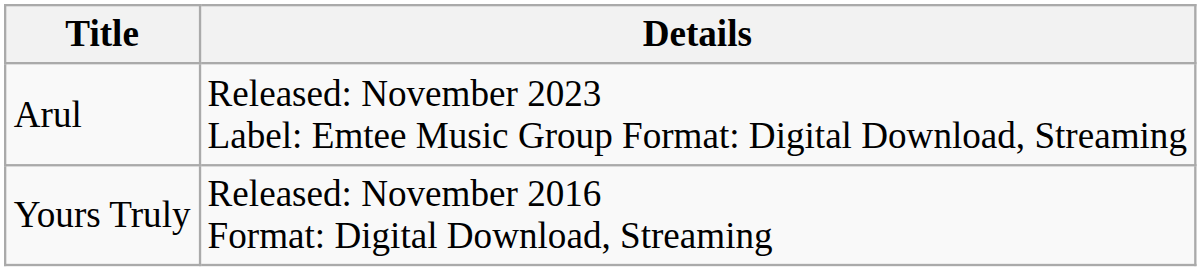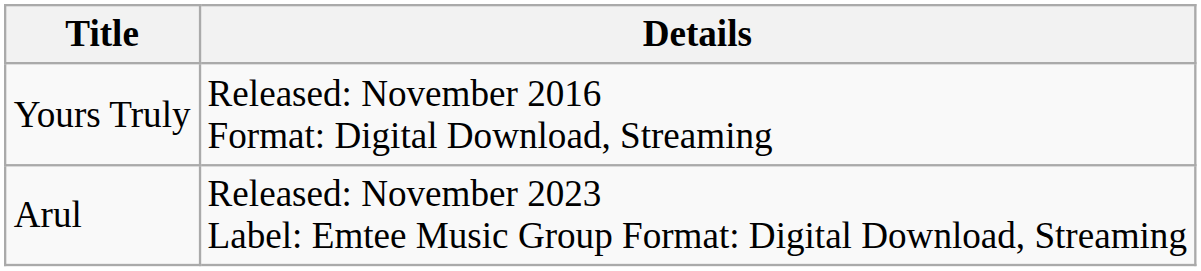rows swapped: (102, 214) <-> (48, 113)
